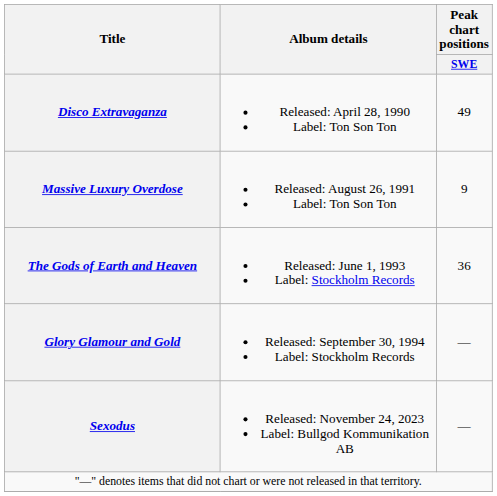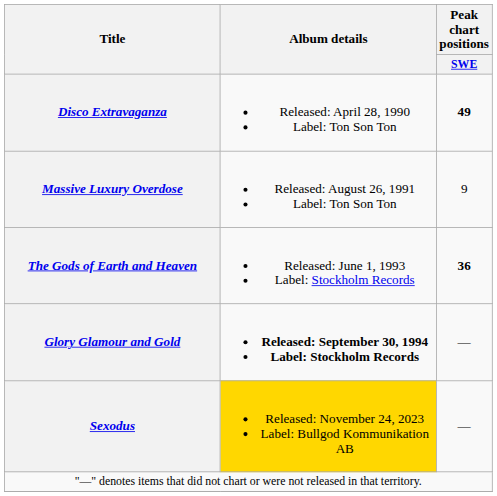(464, 112) normal -> (464, 112) bold
(464, 265) normal -> (464, 265) bold
(328, 350) normal -> (328, 350) bold
(328, 434) no background -> (328, 434) gold background
